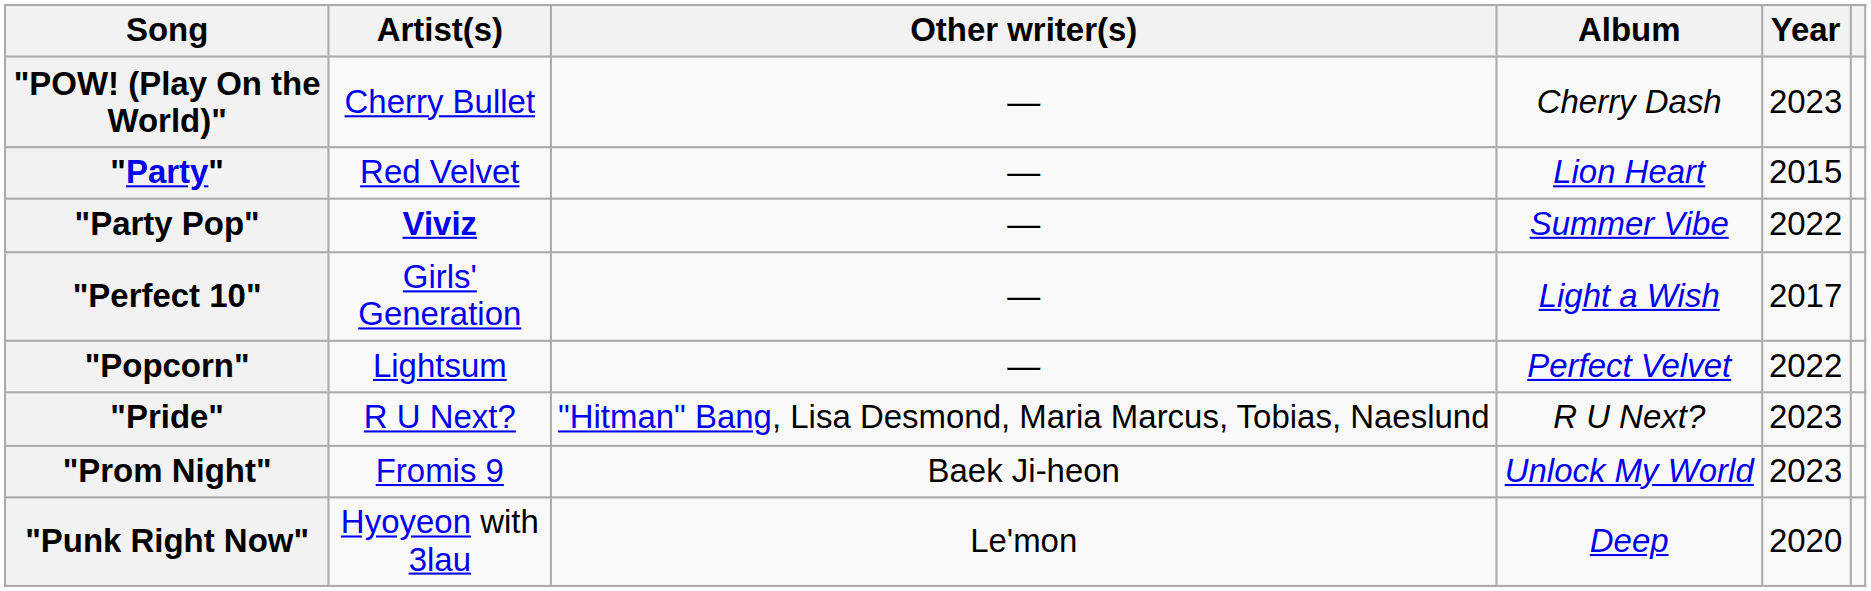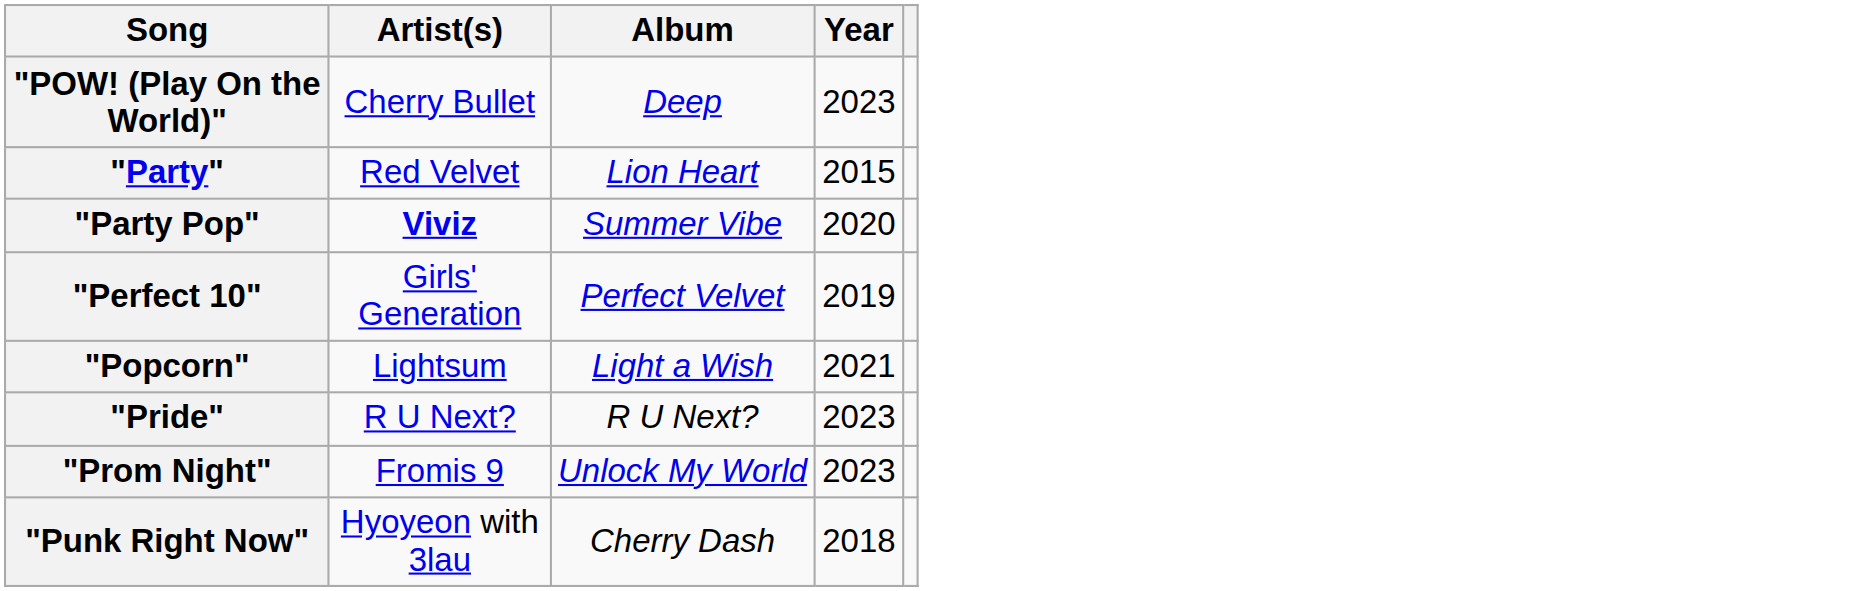- column: (1024, 30)
(1629, 101) Cherry Dash -> (683, 101) Deep
(1806, 224) 2022 -> (859, 224) 2020
(1629, 295) Light a Wish -> (683, 295) Perfect Velvet
(1806, 295) 2017 -> (859, 295) 2019
(1629, 366) Perfect Velvet -> (683, 366) Light a Wish
(1806, 366) 2022 -> (859, 366) 2021
(1629, 541) Deep -> (683, 541) Cherry Dash
(1806, 541) 2020 -> (859, 541) 2018
